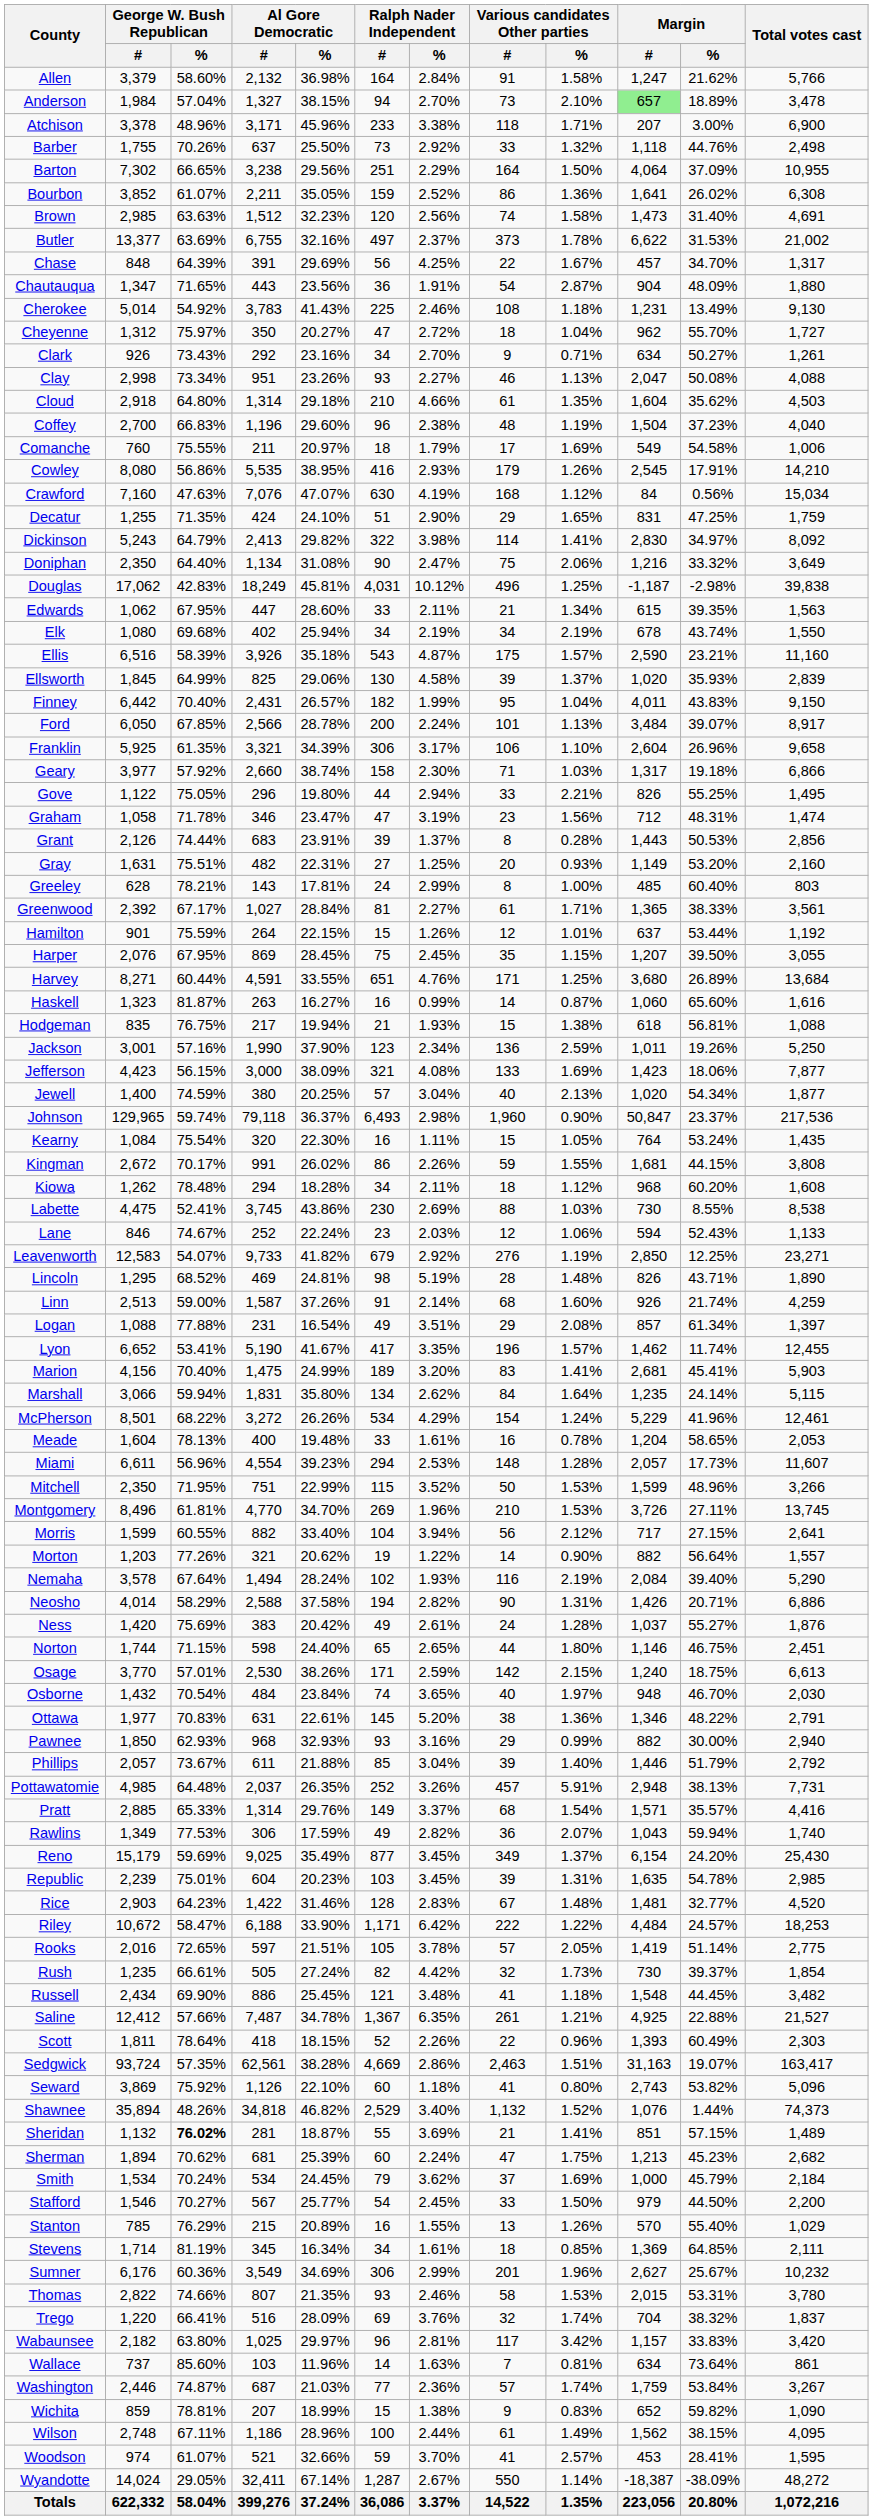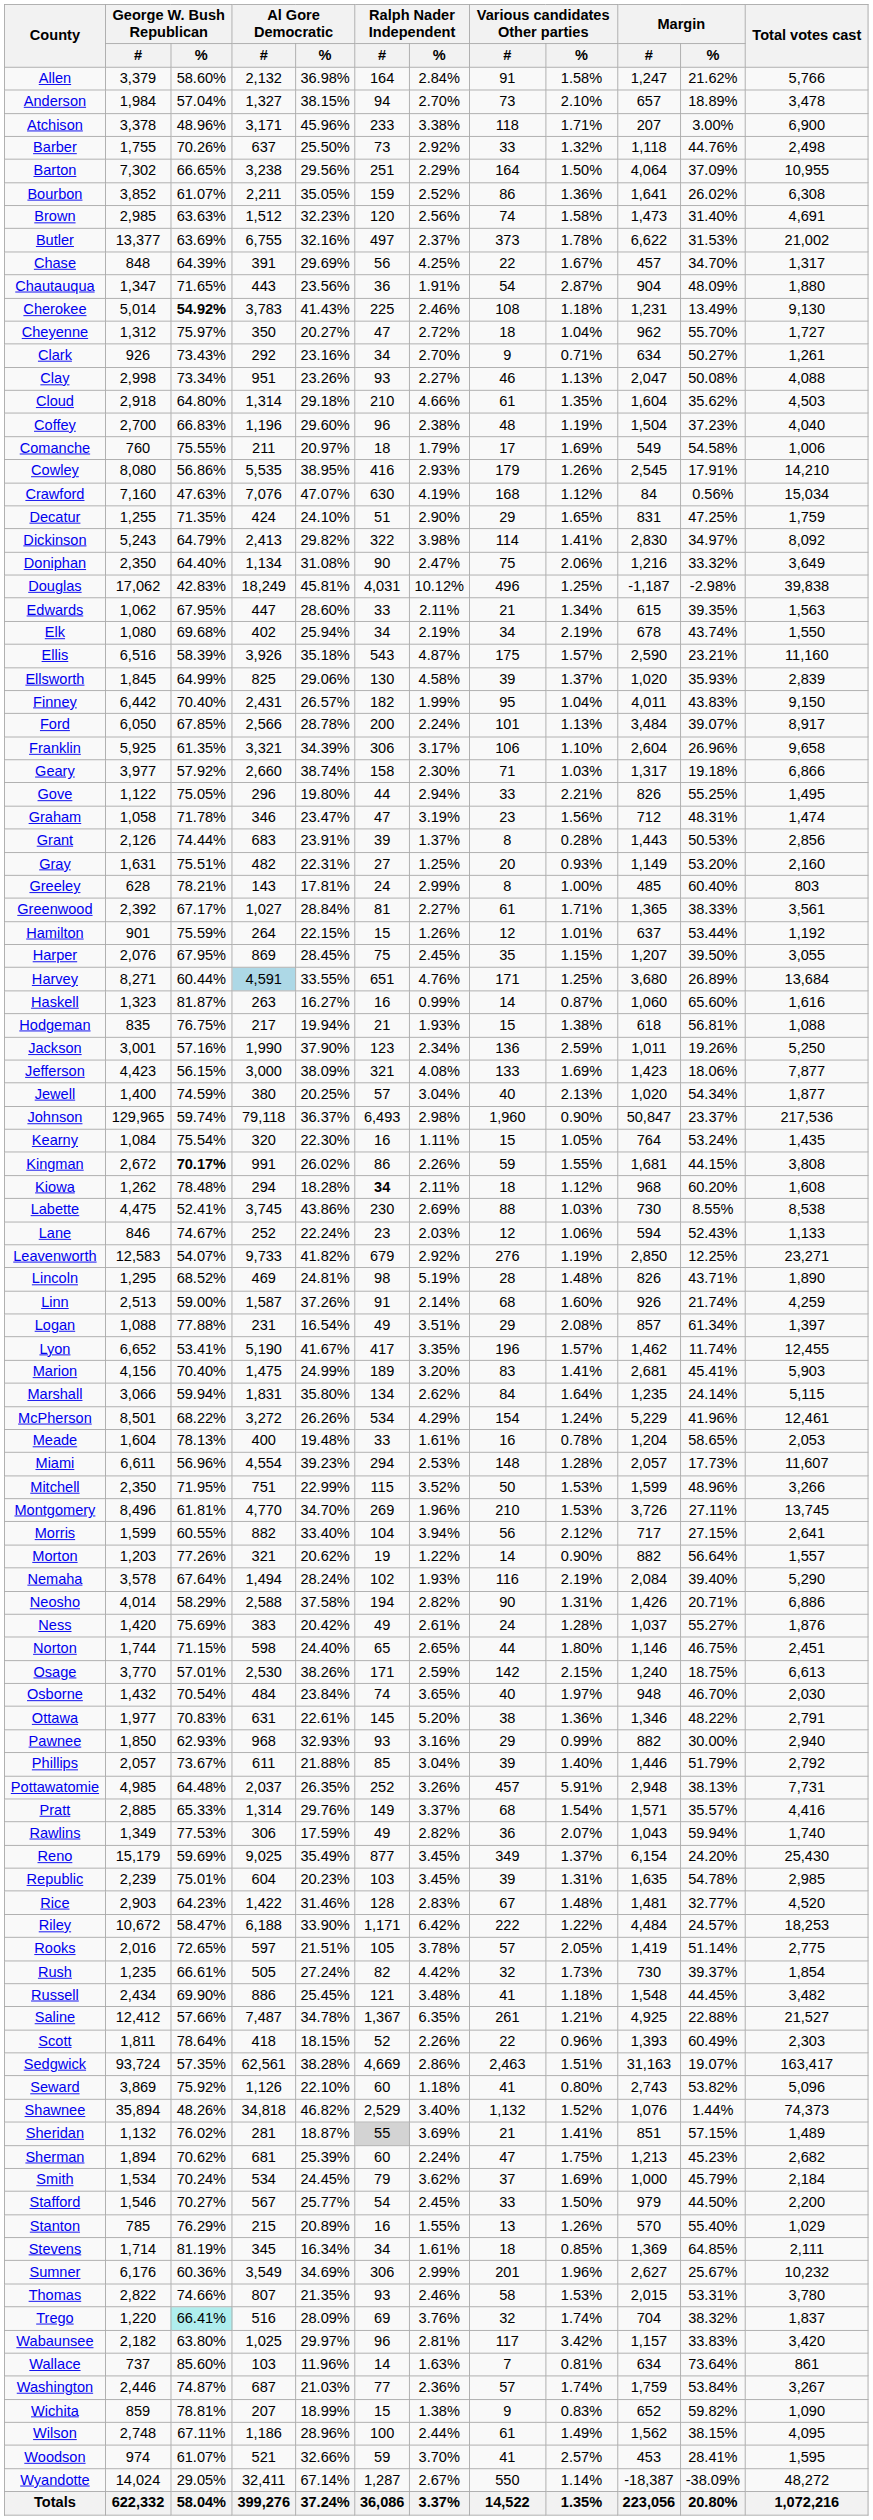(649, 101) lightgreen background -> (649, 101) no background
(201, 309) normal -> (201, 309) bold
(264, 979) no background -> (264, 979) lightblue background
(201, 1163) normal -> (201, 1163) bold
(382, 1186) normal -> (382, 1186) bold
(201, 2133) bold -> (201, 2133) normal
(382, 2133) no background -> (382, 2133) lightgrey background
(201, 2318) no background -> (201, 2318) paleturquoise background
